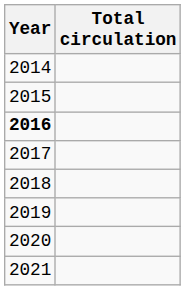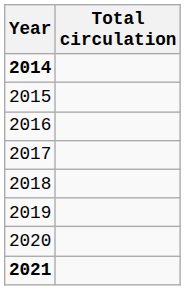(30, 68) normal -> (30, 68) bold
(30, 126) bold -> (30, 126) normal
(30, 270) normal -> (30, 270) bold
